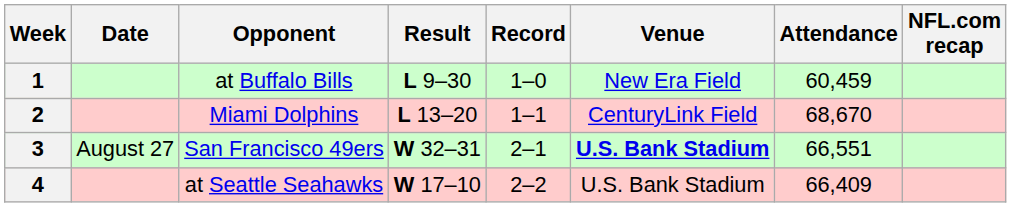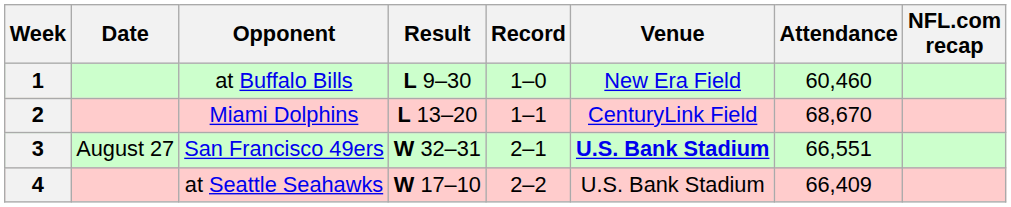(839, 80) 60,459 -> (839, 80) 60,460
